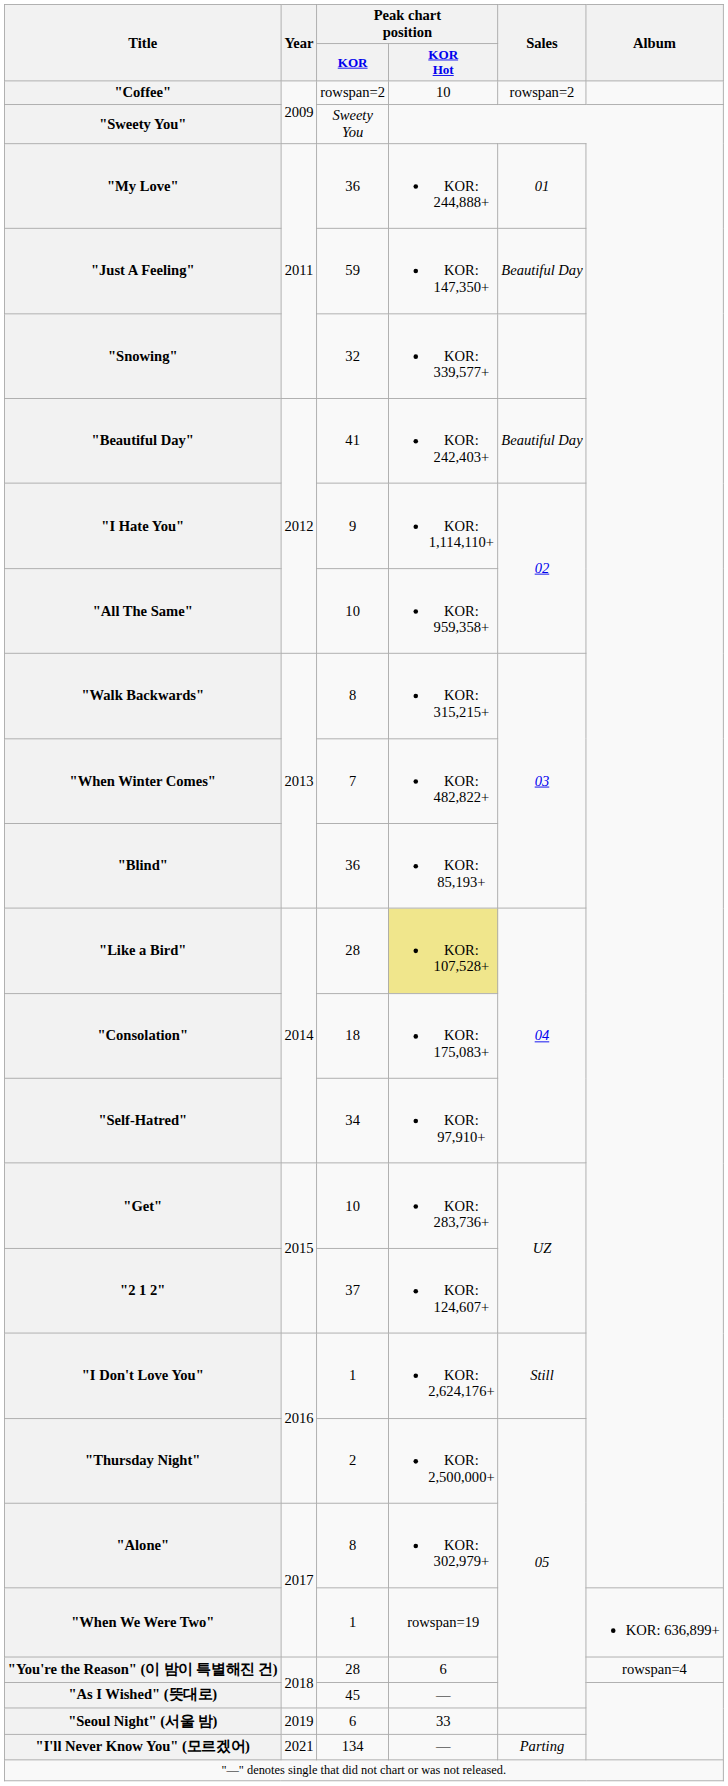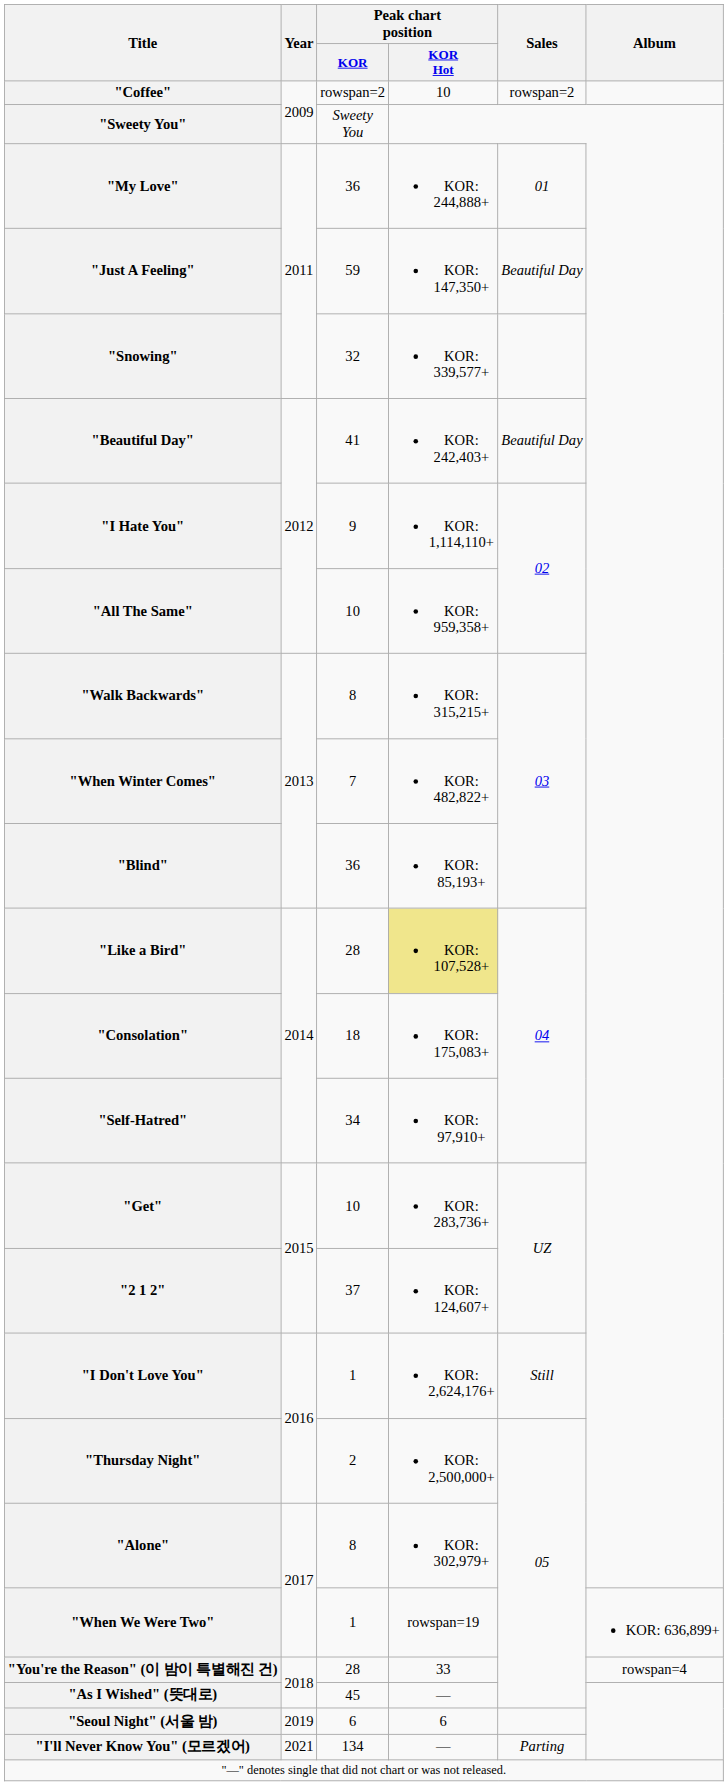(443, 1669) 6 -> (443, 1669) 33
(443, 1721) 33 -> (443, 1721) 6
